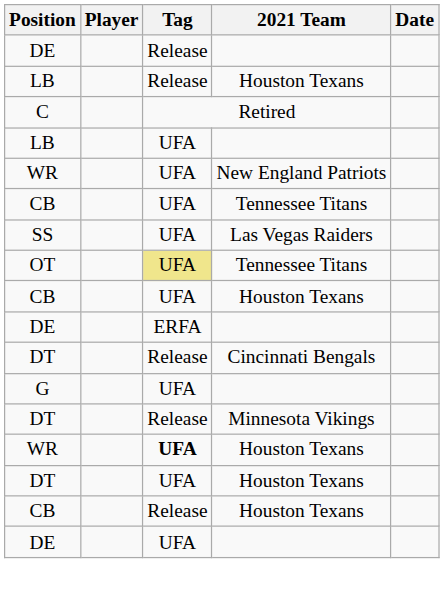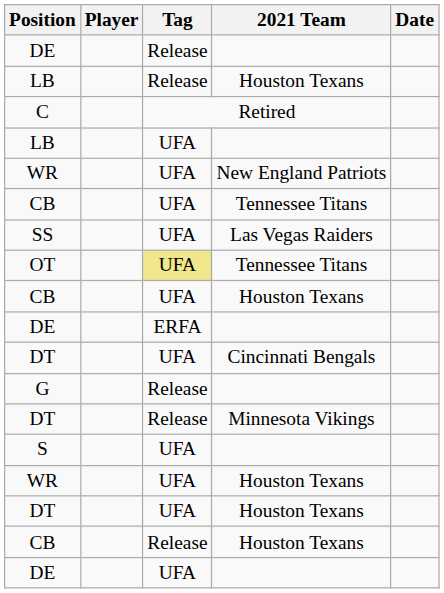(177, 357) Release -> (177, 357) UFA
(177, 388) UFA -> (177, 388) Release
+ row: (42, 449)
(177, 449) bold -> (177, 480) normal
